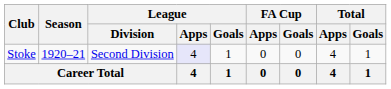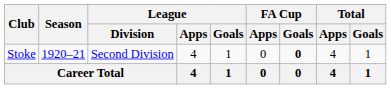(193, 53) lavender background -> (193, 53) no background
(298, 53) normal -> (298, 53) bold
